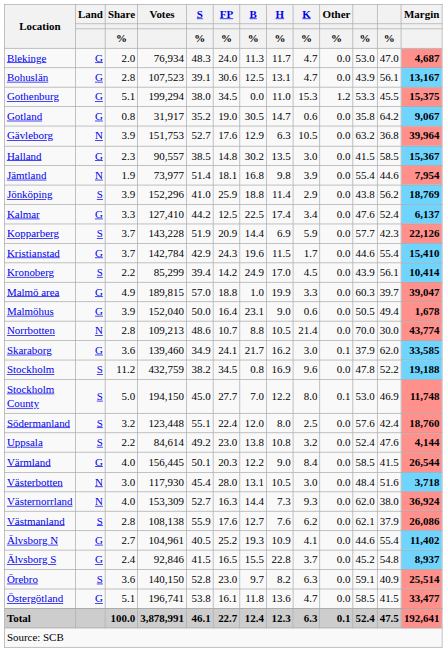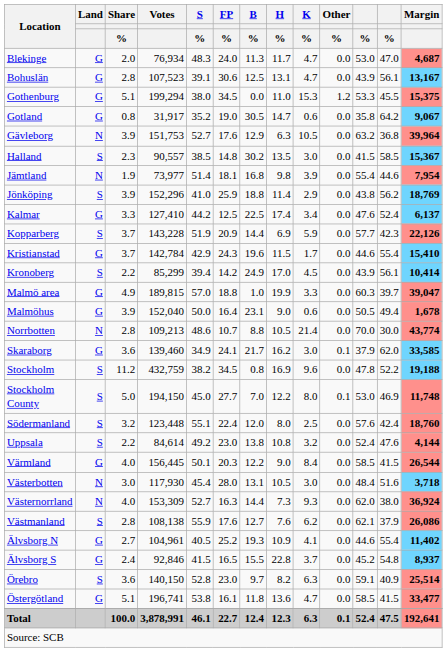(99, 155) G -> (100, 155) S
